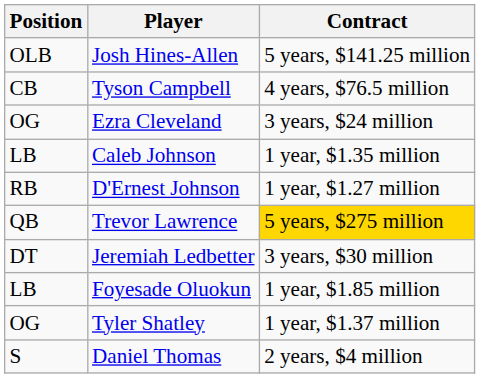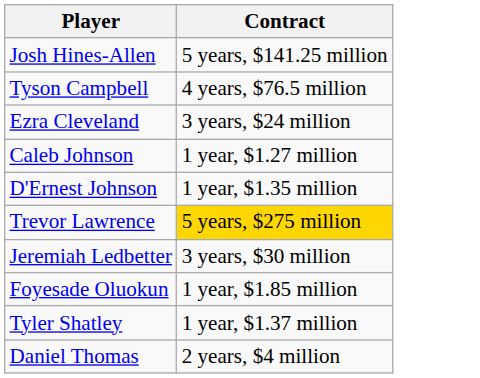- column: (46, 21)
(352, 155) 1 year, $1.35 million -> (270, 155) 1 year, $1.27 million
(352, 188) 1 year, $1.27 million -> (270, 188) 1 year, $1.35 million
